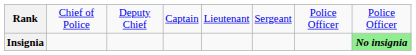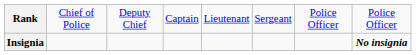(381, 42) lightgreen background -> (381, 42) no background
